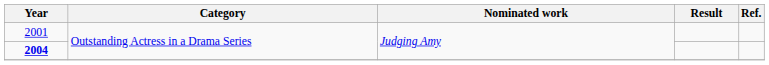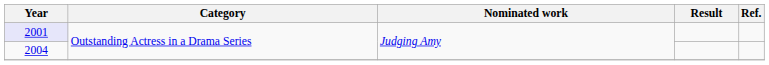(36, 32) no background -> (36, 32) lavender background
(36, 50) bold -> (36, 50) normal
